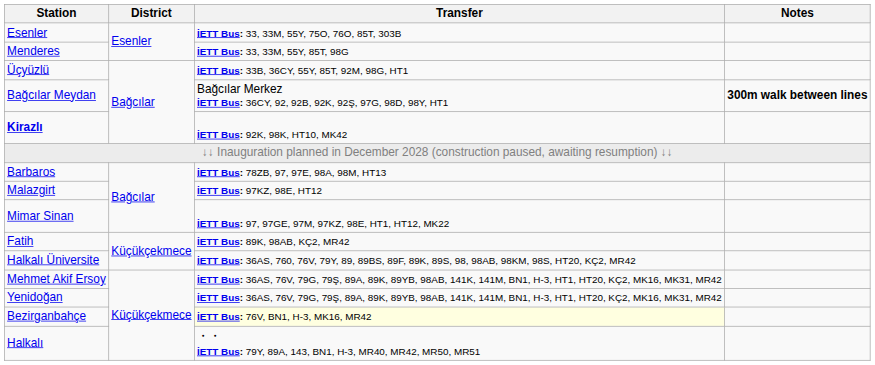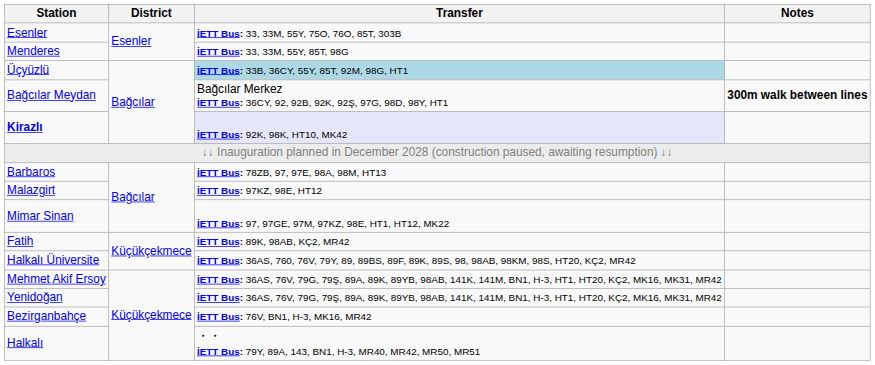(303, 70) no background -> (303, 70) lightblue background
(272, 135) no background -> (272, 135) lavender background
(284, 317) lightyellow background -> (284, 317) no background
